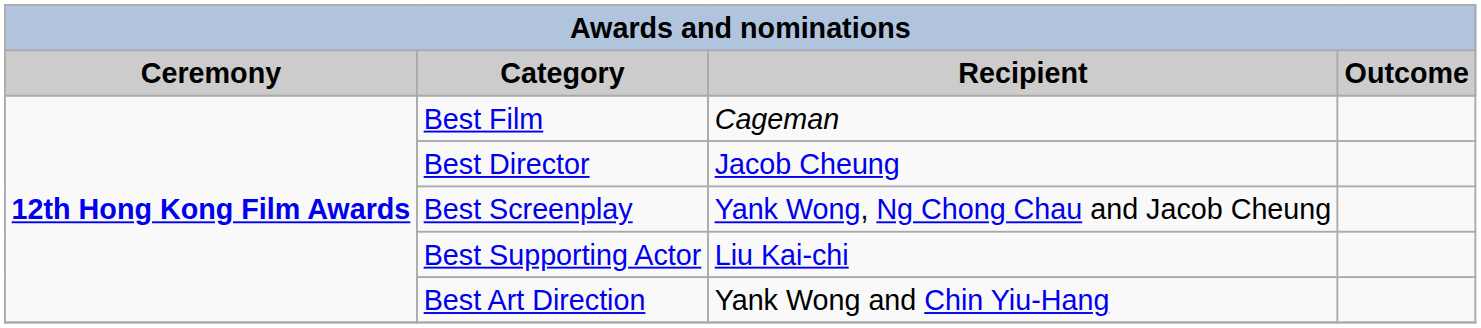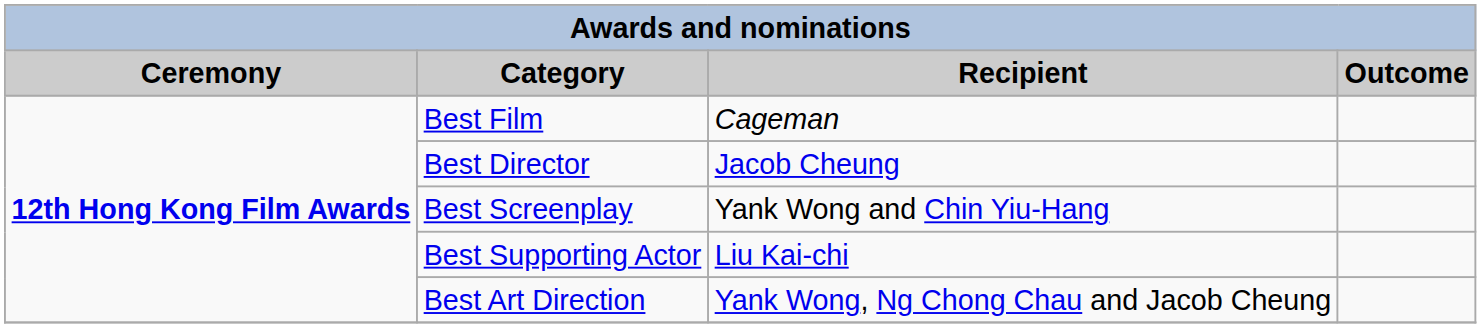(1023, 210) Yank Wong, Ng Chong Chau and Jacob Cheung -> (912, 210) Yank Wong and Chin Yiu-Hang
(912, 301) Yank Wong and Chin Yiu-Hang -> (1023, 301) Yank Wong, Ng Chong Chau and Jacob Cheung
